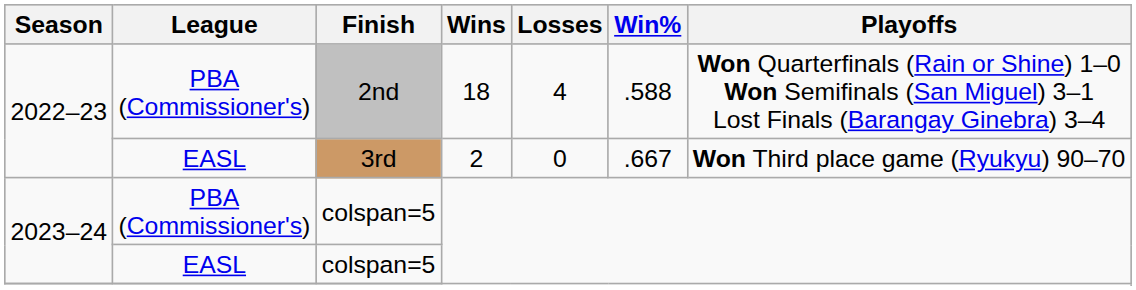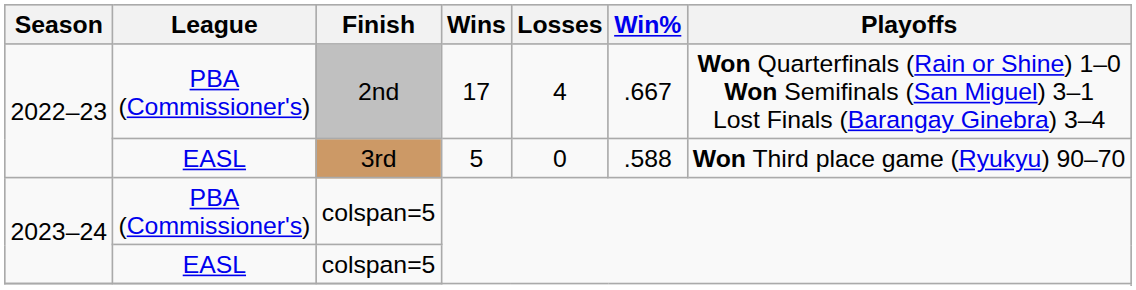(476, 92) 18 -> (476, 92) 17
(648, 92) .588 -> (648, 92) .667
(476, 158) 2 -> (476, 158) 5
(648, 158) .667 -> (648, 158) .588
